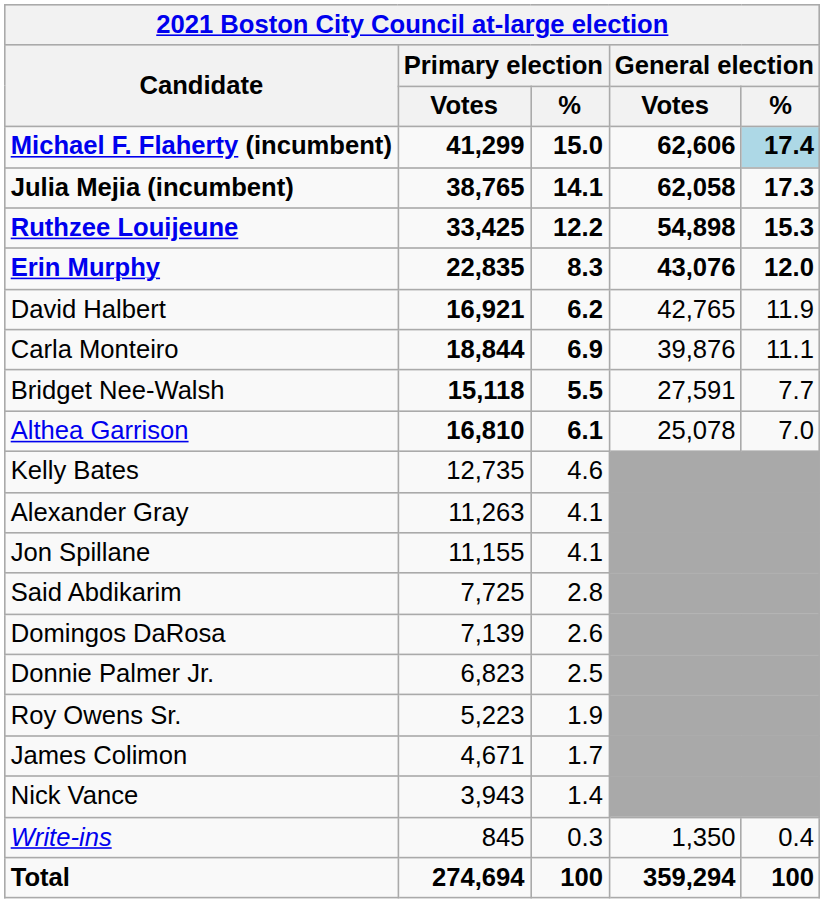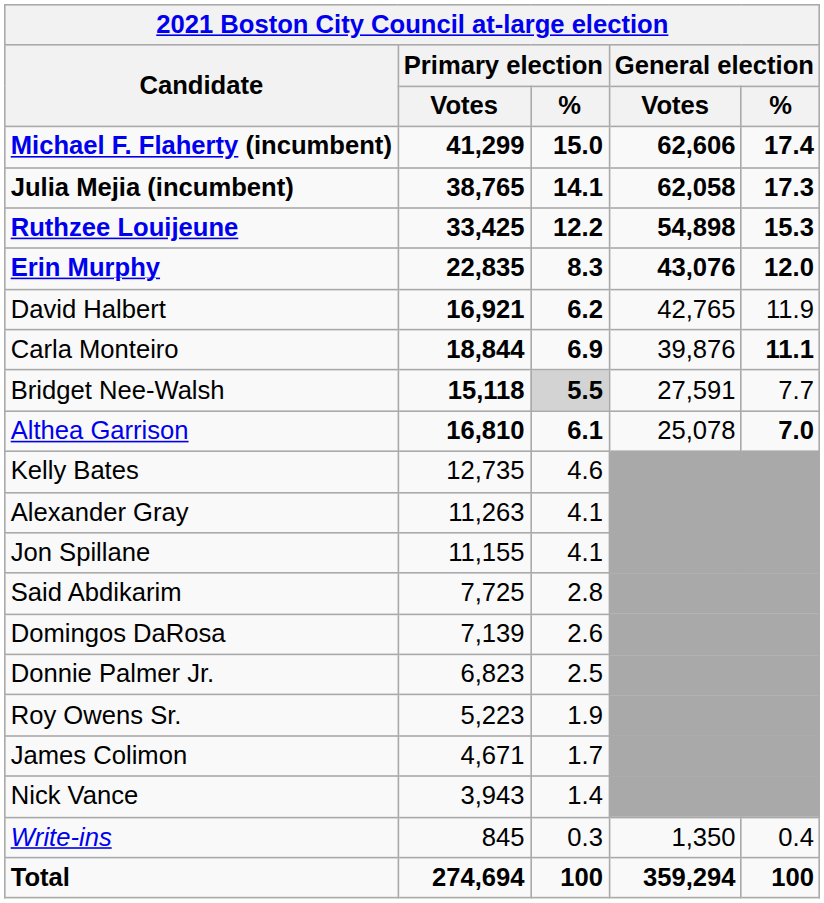(789, 146) lightblue background -> (789, 146) no background
(790, 349) normal -> (790, 349) bold
(585, 390) no background -> (585, 390) lightgrey background
(796, 430) normal -> (796, 430) bold
